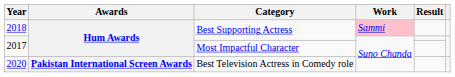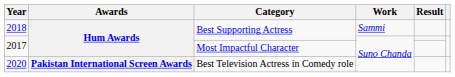(371, 28) pink background -> (371, 28) no background
